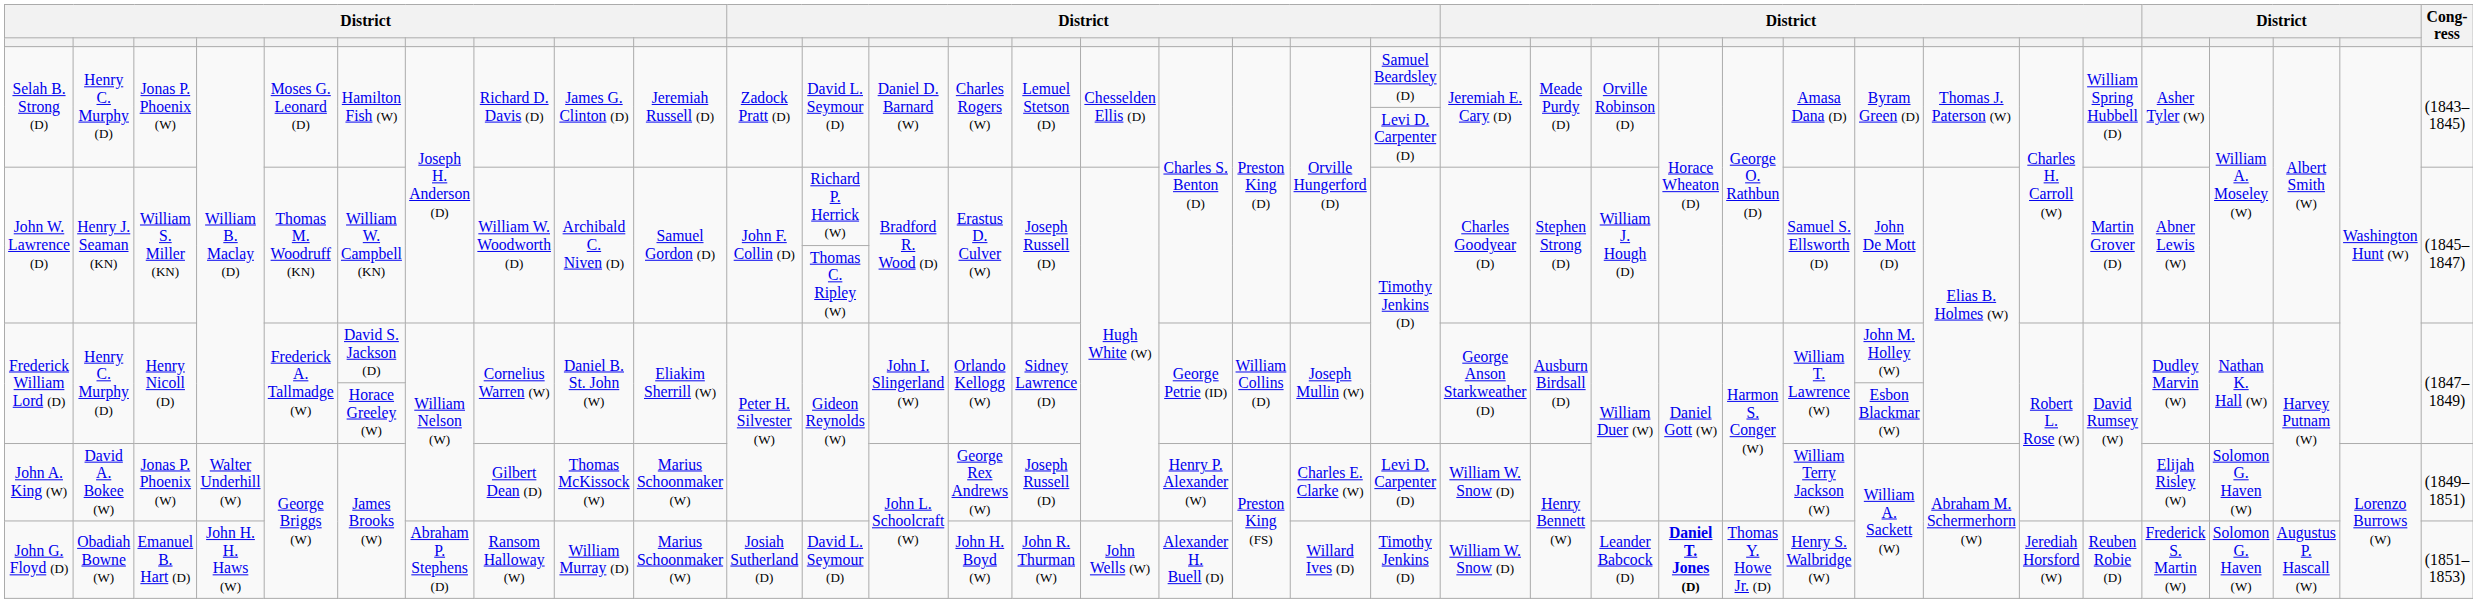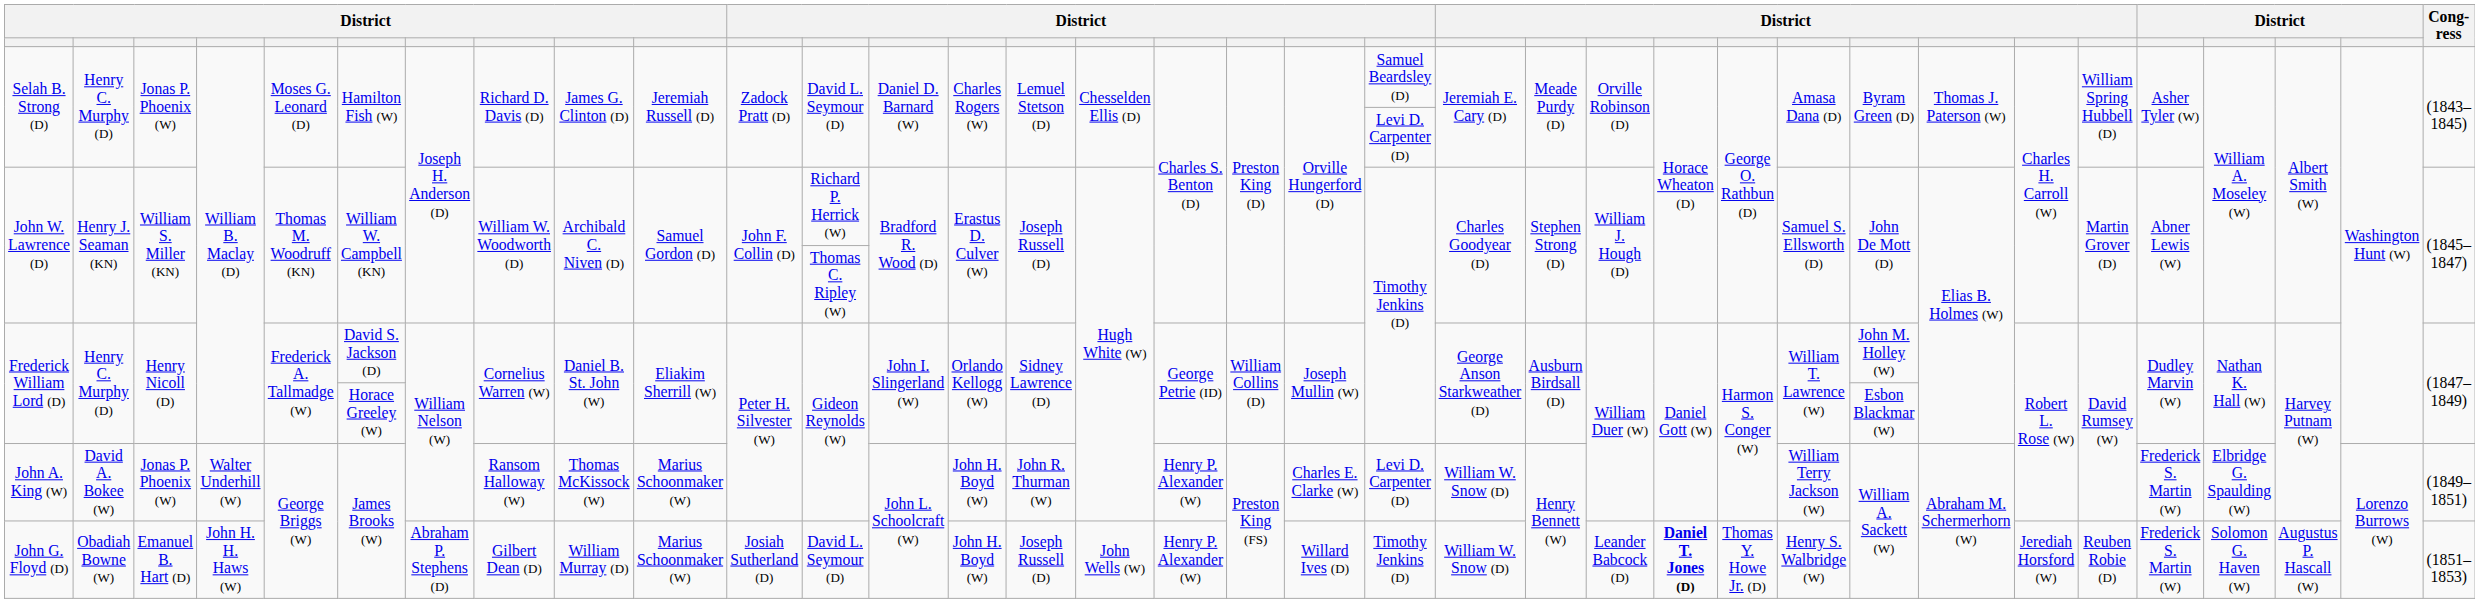(514, 482) Gilbert Dean (D) -> (514, 482) Ransom Halloway (W)
(980, 482) George Rex Andrews (W) -> (977, 482) John H. Boyd (W)
(1046, 482) Joseph Russell (D) -> (1041, 482) John R. Thurman (W)
(2175, 482) Elijah Risley (W) -> (2170, 482) Frederick S. Martin (W)
(2241, 482) Solomon G. Haven (W) -> (2239, 482) Elbridge G. Spaulding (W)
(514, 559) Ransom Halloway (W) -> (514, 559) Gilbert Dean (D)
(1046, 559) John R. Thurman (W) -> (1041, 559) Joseph Russell (D)
(1196, 559) Alexander H. Buell (D) -> (1190, 559) Henry P. Alexander (W)
